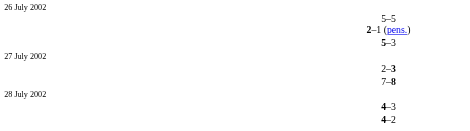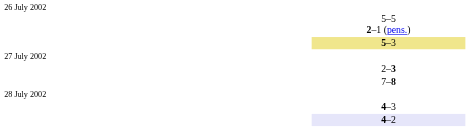(389, 43) no background -> (389, 43) khaki background
(389, 120) no background -> (389, 120) lavender background
